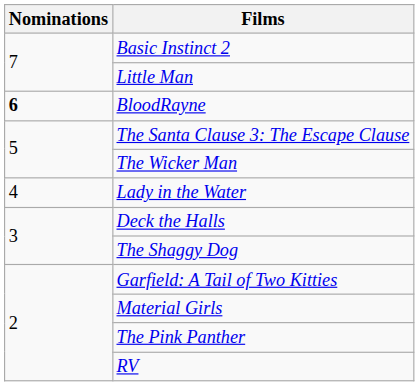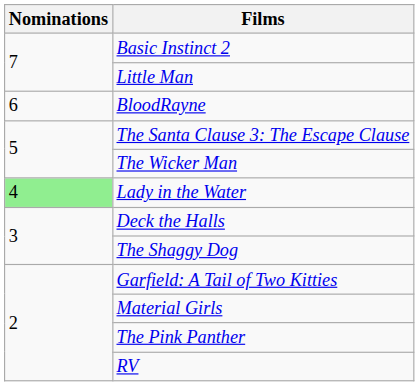(13, 105) bold -> (13, 105) normal
(13, 192) no background -> (13, 192) lightgreen background
